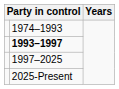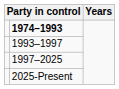(37, 28) normal -> (37, 28) bold
(37, 44) bold -> (37, 44) normal
